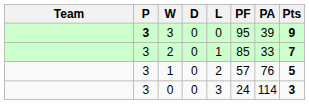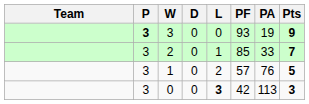(243, 33) 95 -> (243, 33) 93
(267, 33) 39 -> (267, 33) 19
(219, 90) normal -> (219, 90) bold
(243, 90) 24 -> (243, 90) 42
(267, 90) 114 -> (267, 90) 113
